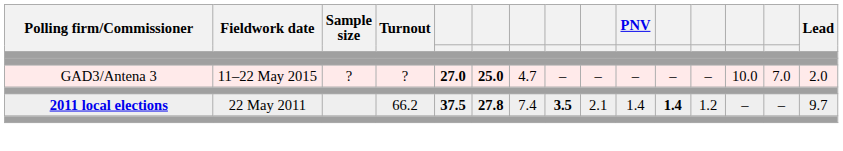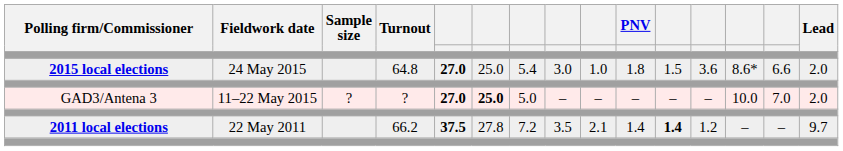+ row: (109, 69)
(527, 76) 4.7 -> (527, 98) 5.0
(491, 105) bold -> (491, 127) normal
(527, 105) 7.4 -> (527, 127) 7.2
(563, 105) bold -> (563, 127) normal
